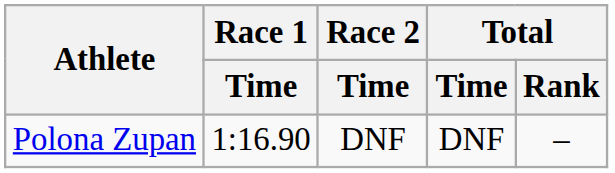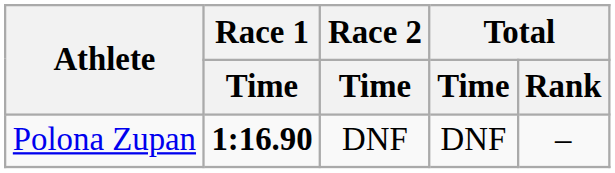(261, 140) normal -> (262, 140) bold
